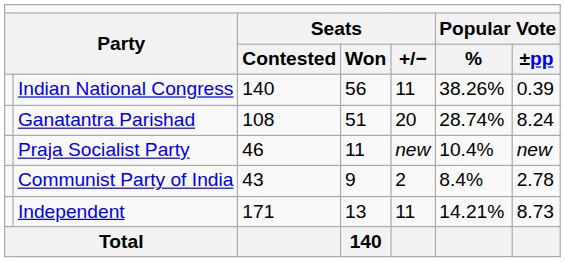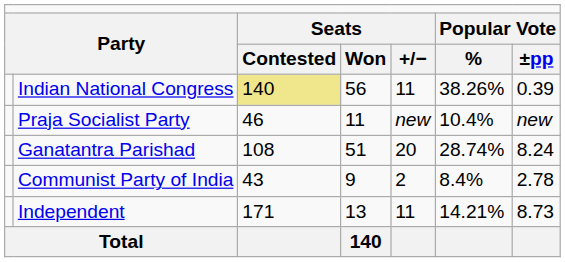(258, 89) no background -> (258, 89) khaki background
rows swapped: (106, 119) <-> (104, 150)
